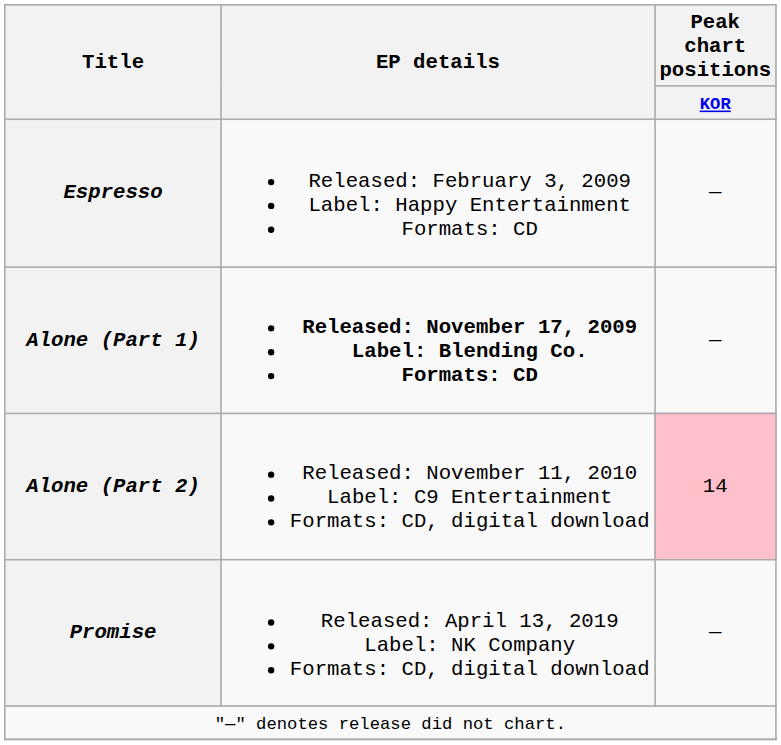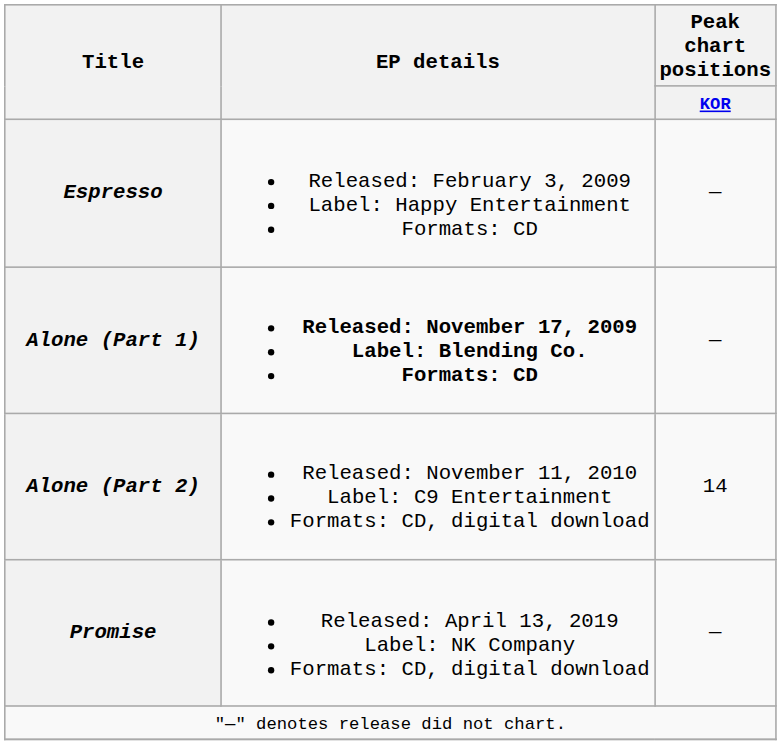(715, 486) pink background -> (715, 486) no background
